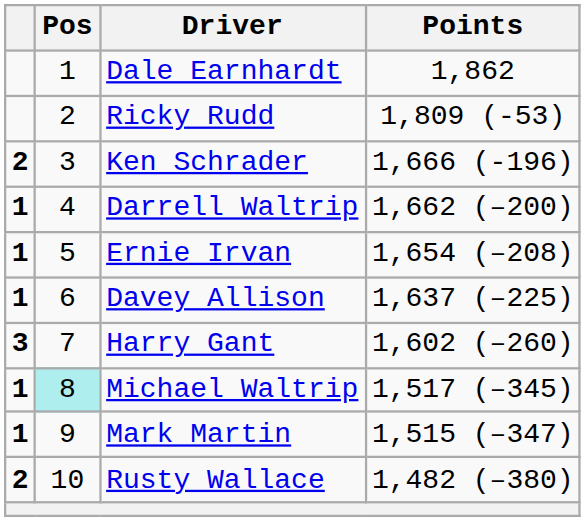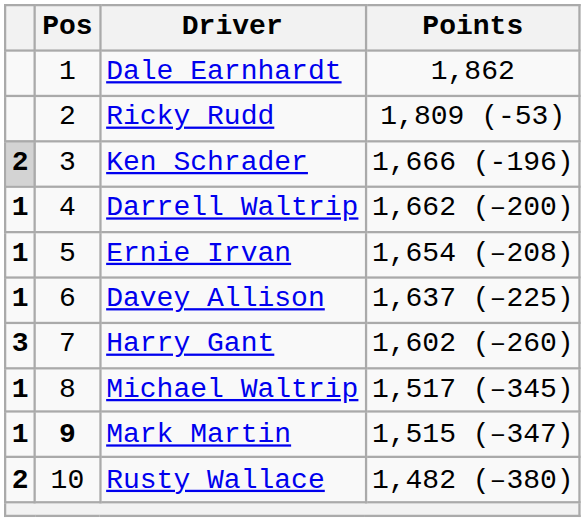(20, 164) no background -> (20, 164) lightgrey background
(67, 390) paleturquoise background -> (67, 390) no background
(67, 435) normal -> (67, 435) bold
